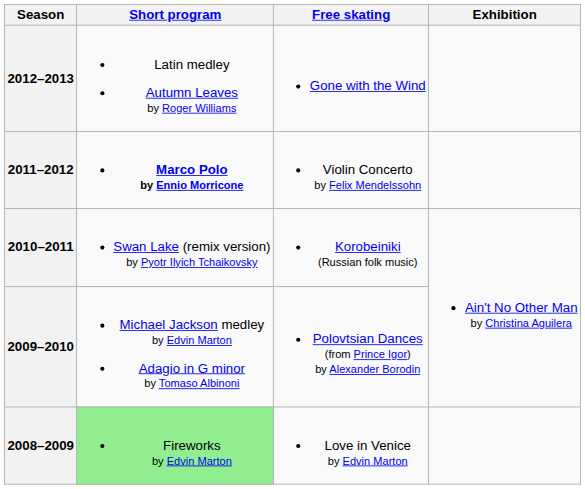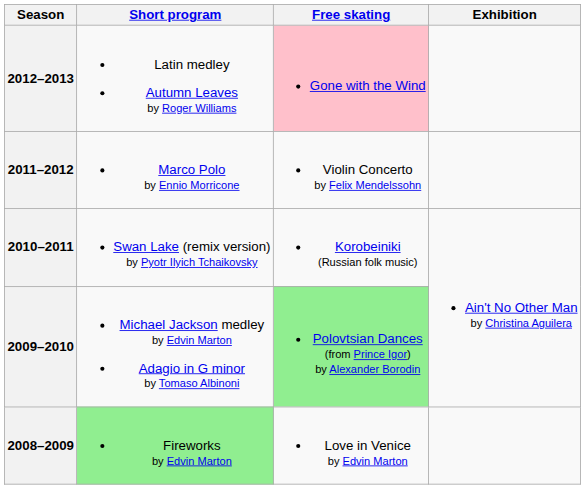(351, 86) no background -> (351, 86) pink background
(175, 177) bold -> (175, 177) normal
(351, 354) no background -> (351, 354) lightgreen background
